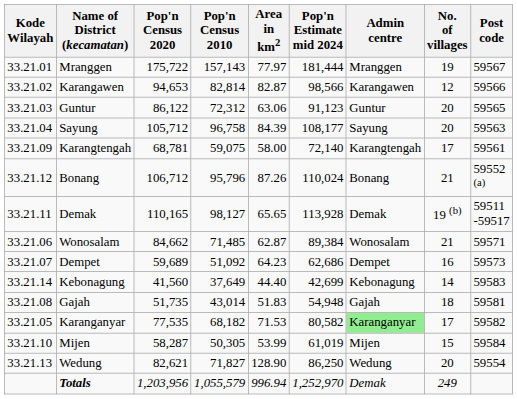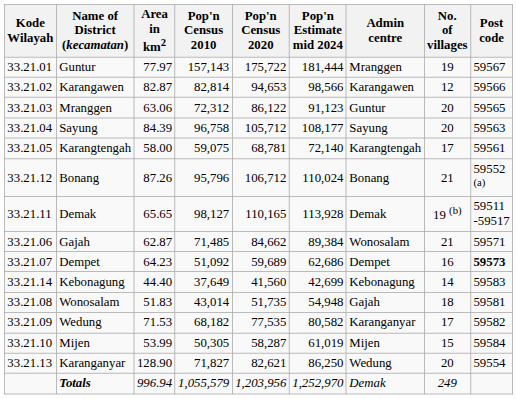columns swapped: (269, 30) <-> (163, 30)
(86, 67) Mranggen -> (77, 67) Guntur
(77, 107) Guntur -> (86, 107) Mranggen
(30, 148) 33.21.09 -> (30, 148) 33.21.05
(89, 241) Wonosalam -> (75, 241) Gajah
(489, 261) normal -> (489, 261) bold
(75, 302) Gajah -> (89, 302) Wonosalam
(30, 322) 33.21.05 -> (30, 322) 33.21.09
(92, 322) Karanganyar -> (80, 322) Wedung
(382, 322) lightgreen background -> (382, 322) no background
(80, 363) Wedung -> (92, 363) Karanganyar
